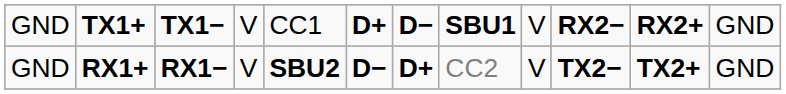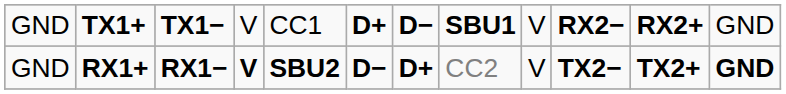(248, 67) normal -> (248, 67) bold
(745, 67) normal -> (745, 67) bold
